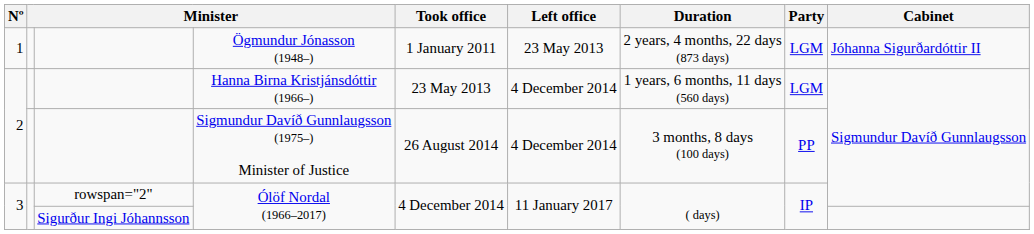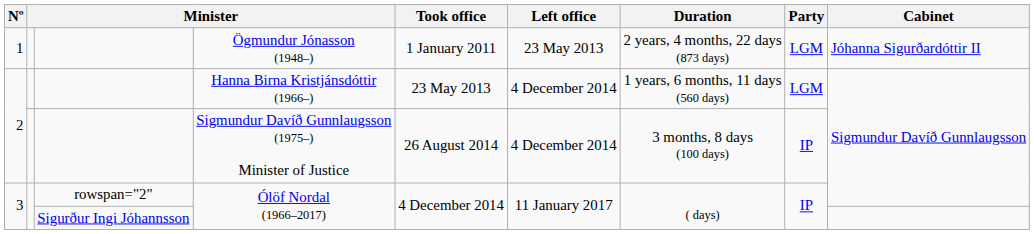(806, 145) PP -> (806, 145) IP
